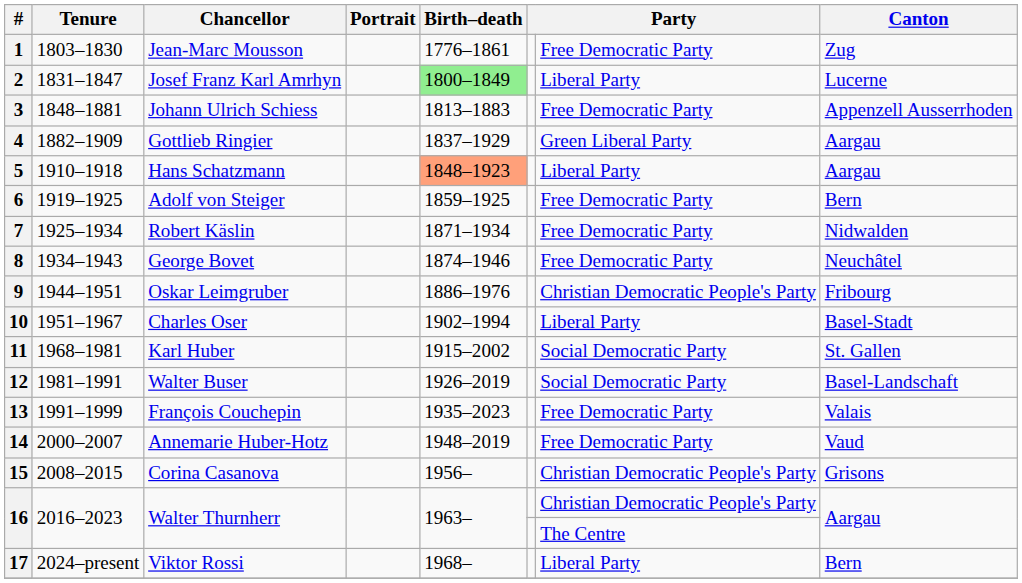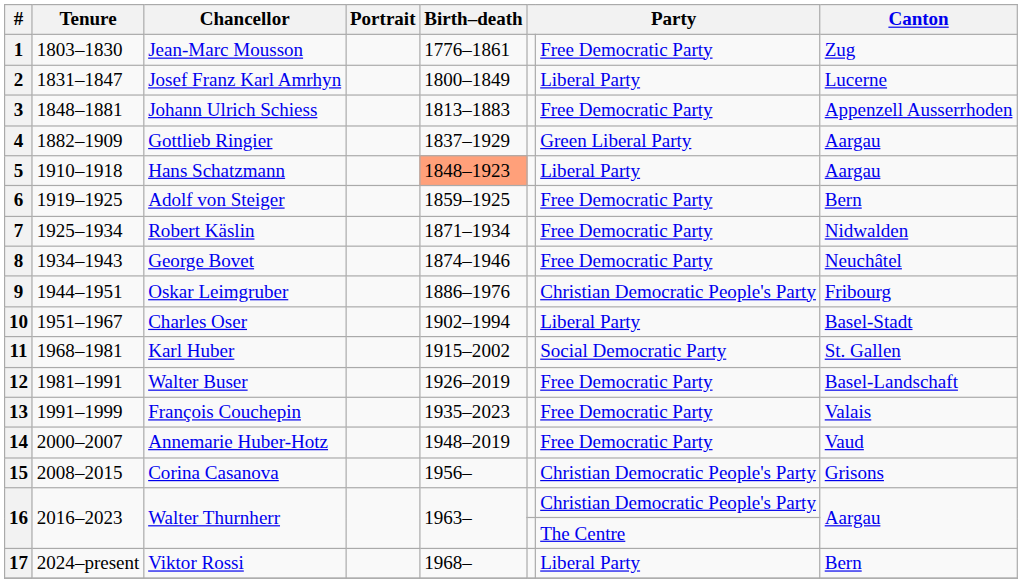(467, 79) lightgreen background -> (467, 79) no background
(633, 381) Social Democratic Party -> (626, 381) Free Democratic Party
